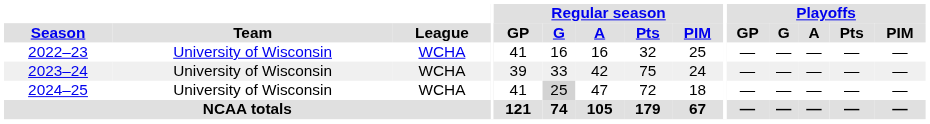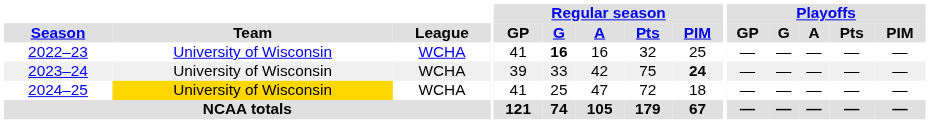(559, 52) normal -> (559, 52) bold
(698, 71) normal -> (698, 71) bold
(253, 90) no background -> (253, 90) gold background
(559, 90) lightgrey background -> (559, 90) no background
